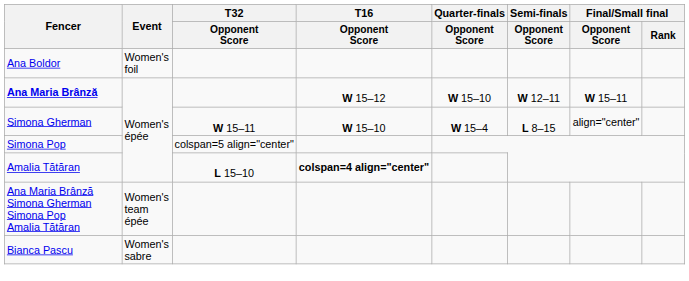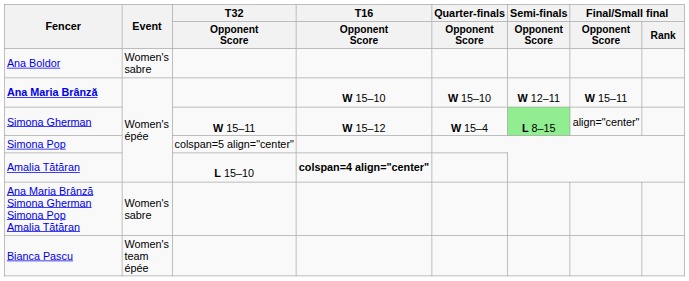(147, 64) Women's foil -> (147, 64) Women's sabre
(364, 99) W 15–12 -> (364, 99) W 15–10
(364, 128) W 15–10 -> (364, 128) W 15–12
(539, 128) no background -> (539, 128) lightgreen background
(147, 209) Women's team épée -> (147, 209) Women's sabre
(147, 250) Women's sabre -> (147, 256) Women's team épée
